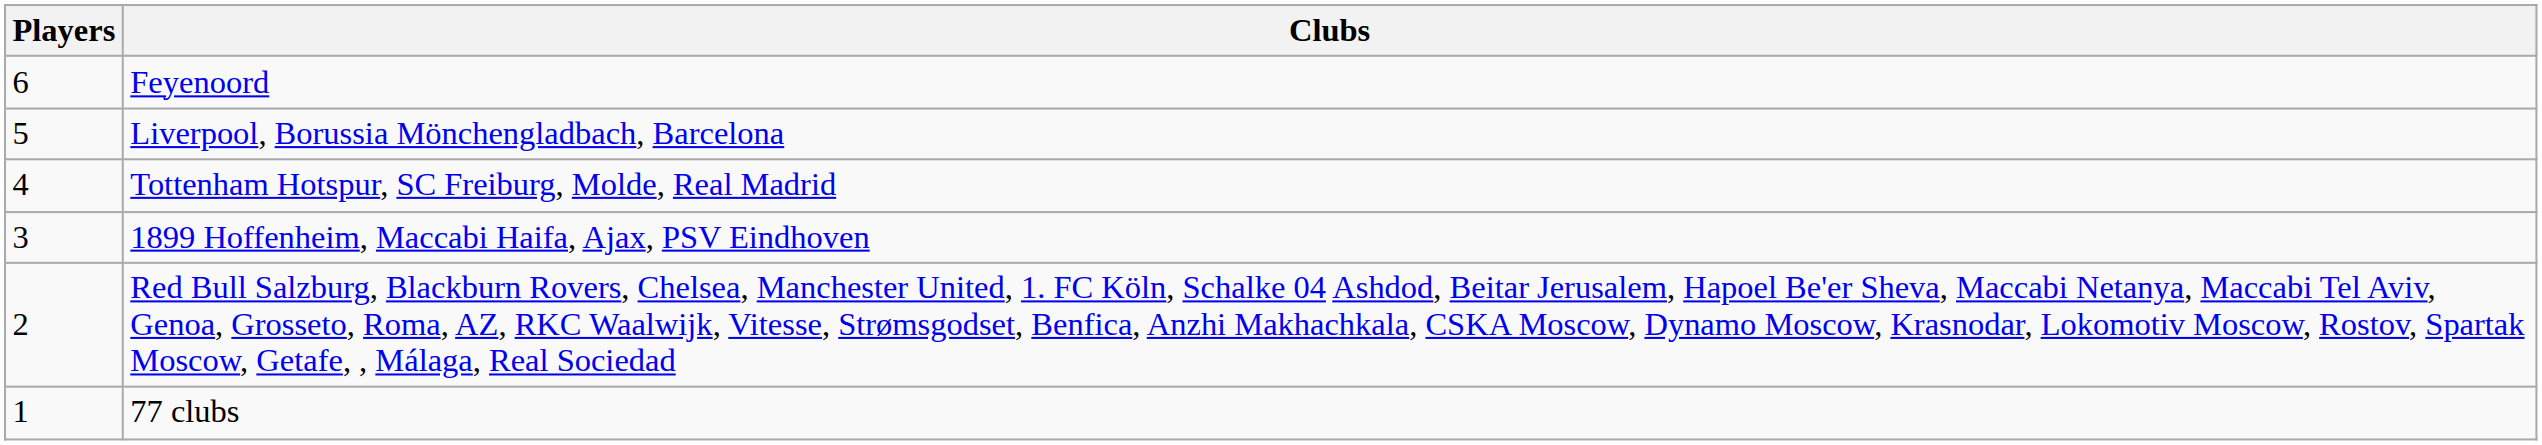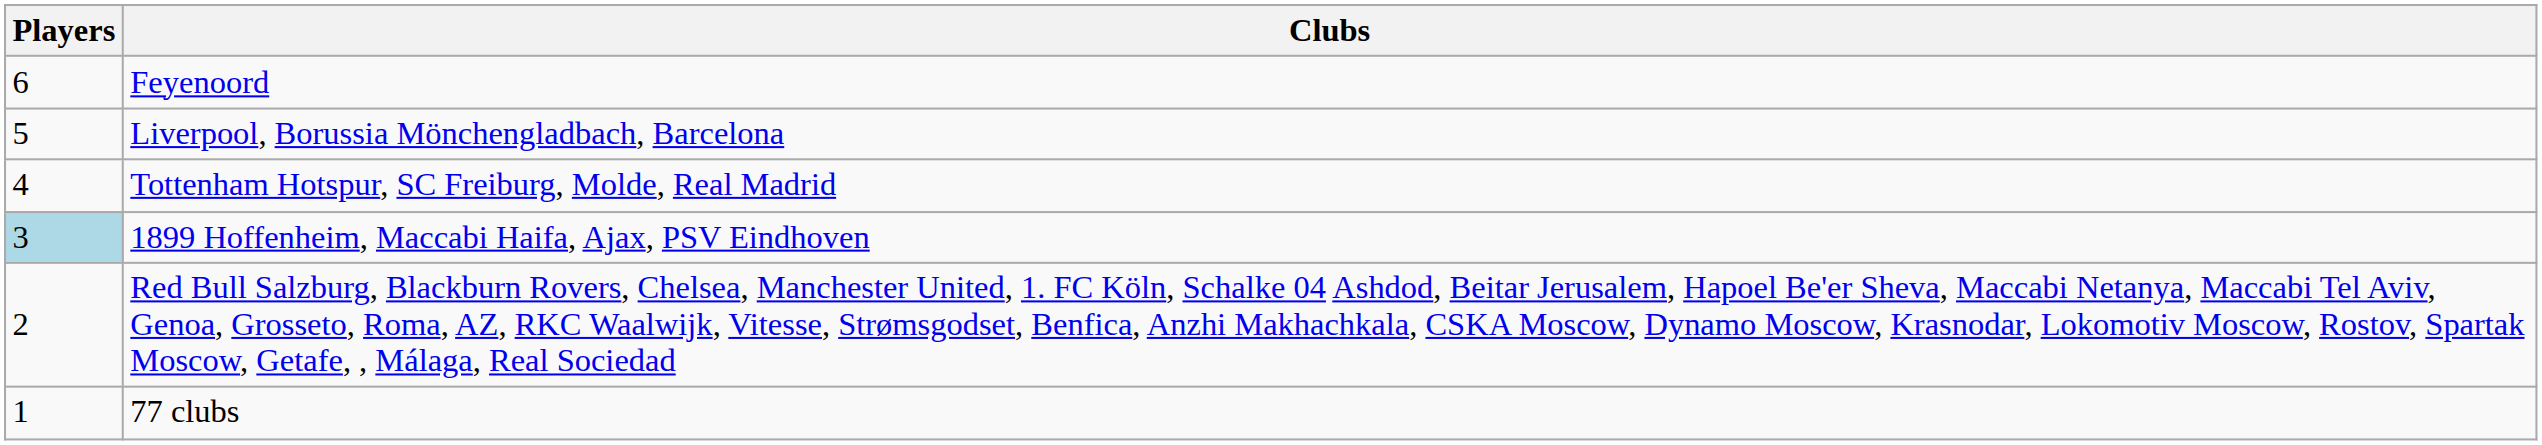(21, 236) no background -> (21, 236) lightblue background
